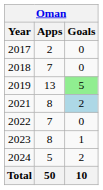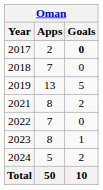(81, 49) normal -> (81, 49) bold
(81, 85) lightgreen background -> (81, 85) no background
(81, 103) lightblue background -> (81, 103) no background
